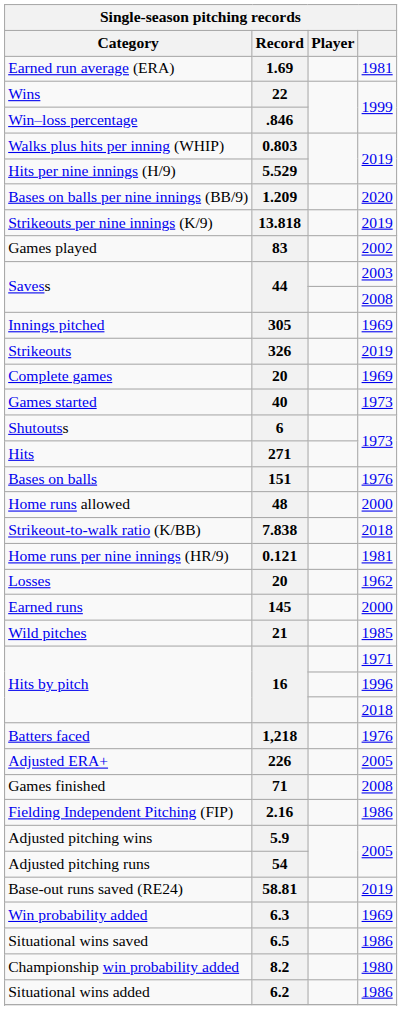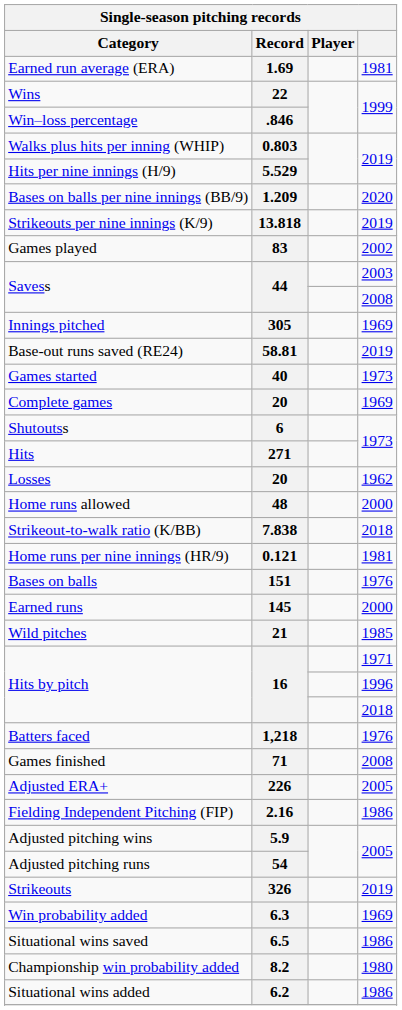rows swapped: (40, 351) <-> (96, 889)
rows swapped: (52, 402) <-> (60, 376)
rows swapped: (53, 479) <-> (29, 582)
rows swapped: (57, 787) <-> (58, 761)
